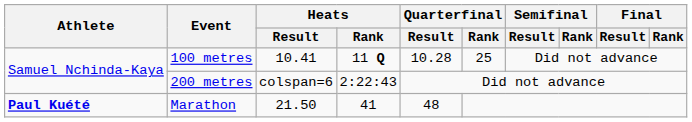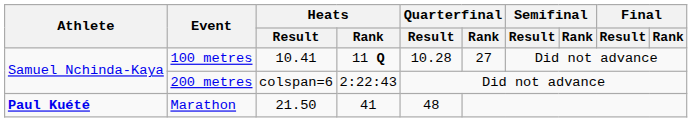(484, 59) 25 -> (484, 59) 27
